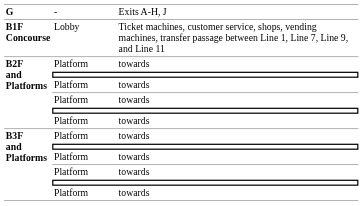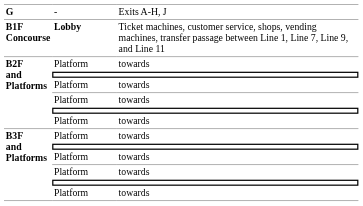(67, 27) normal -> (68, 27) bold
